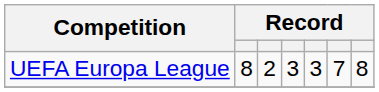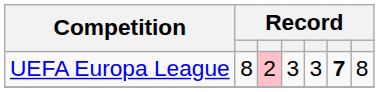(270, 69) no background -> (270, 69) pink background
(339, 69) normal -> (339, 69) bold
